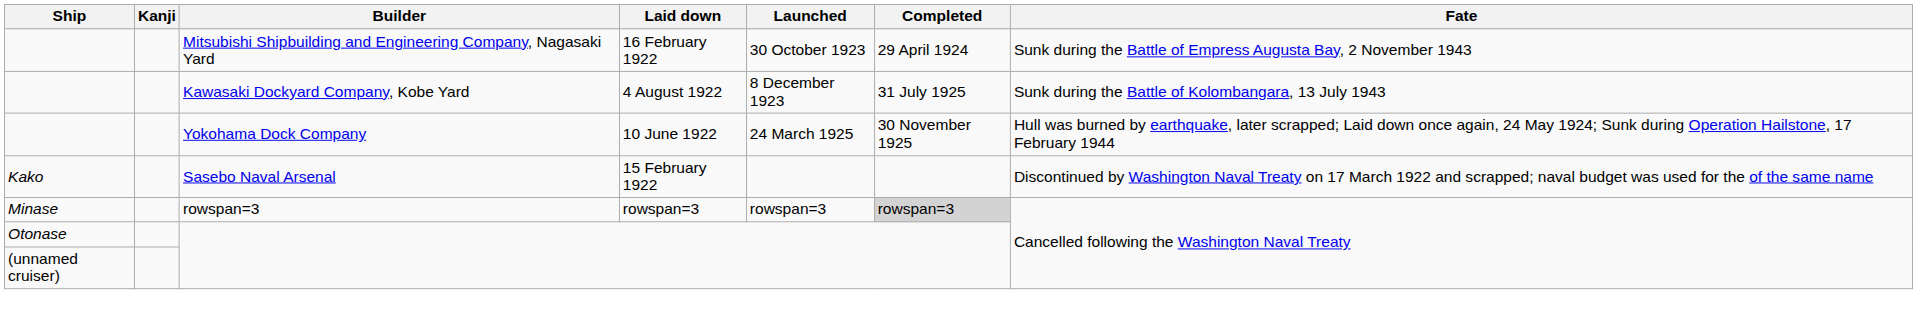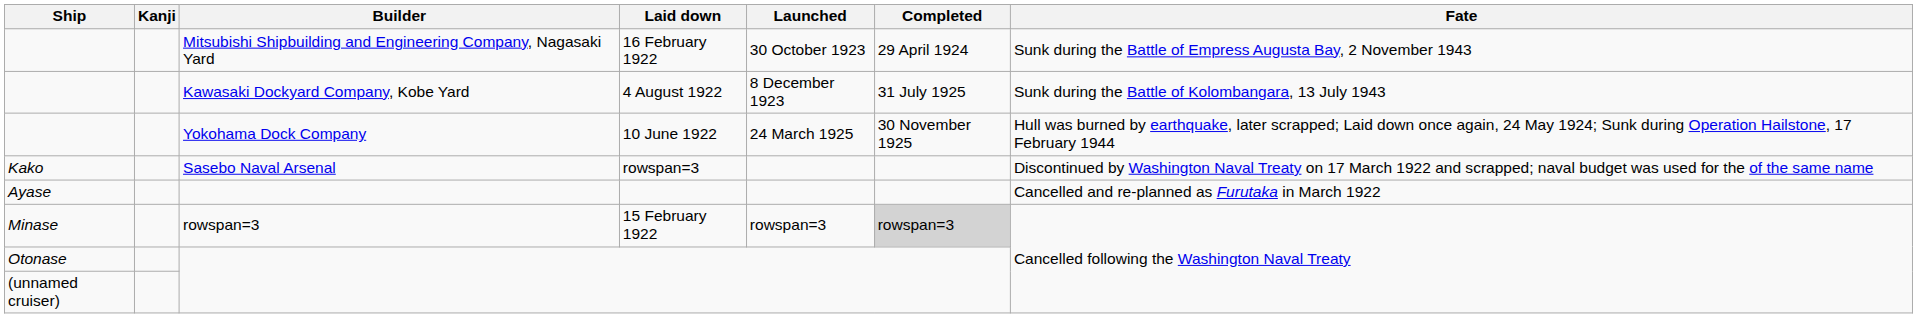(665, 176) 15 February 1922 -> (661, 167) rowspan=3
+ row: (30, 192)
(661, 209) rowspan=3 -> (665, 225) 15 February 1922
